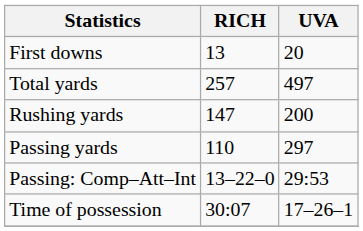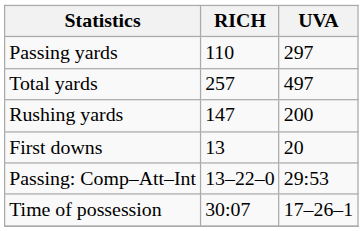rows swapped: (56, 52) <-> (63, 146)
